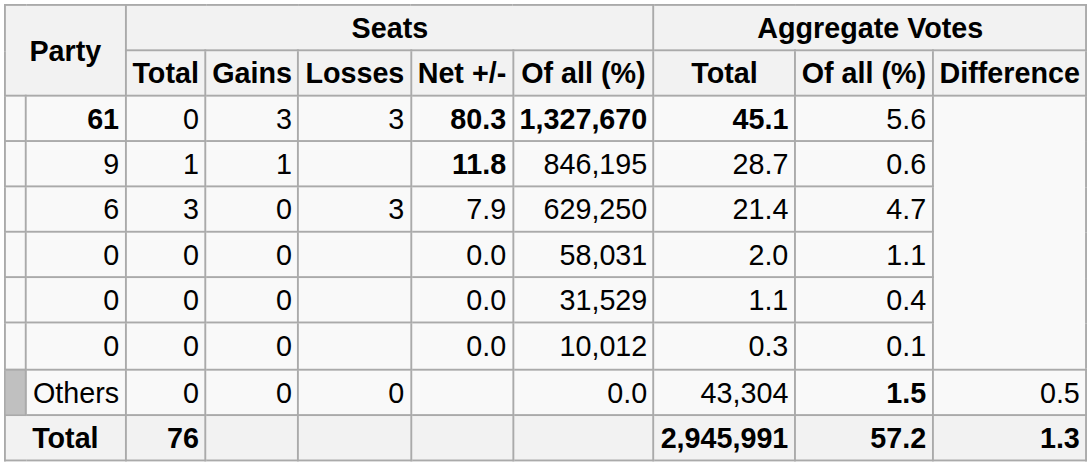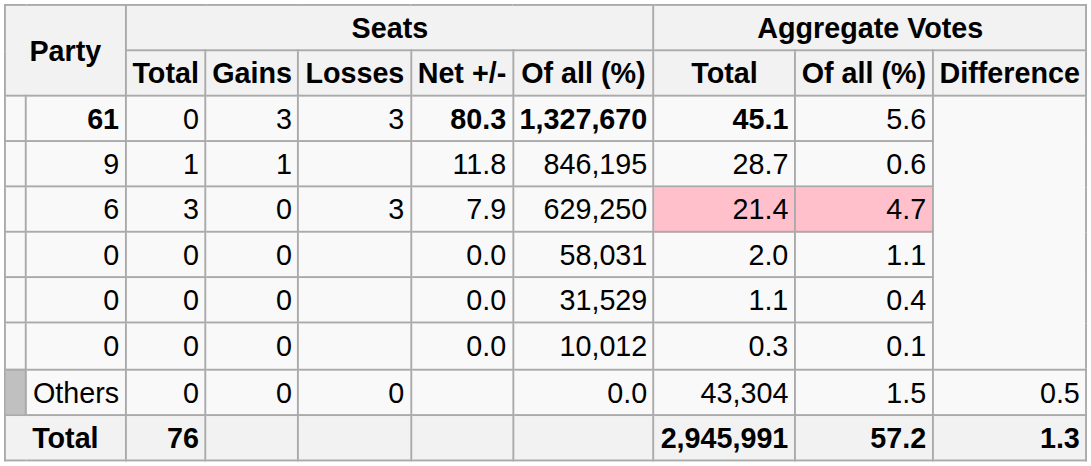(479, 164) bold -> (479, 164) normal
(760, 210) no background -> (760, 210) pink background
(906, 210) no background -> (906, 210) pink background
(906, 392) bold -> (906, 392) normal
